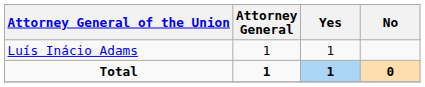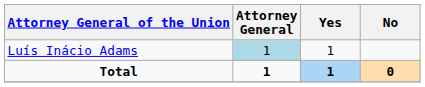(267, 50) no background -> (267, 50) lightblue background
